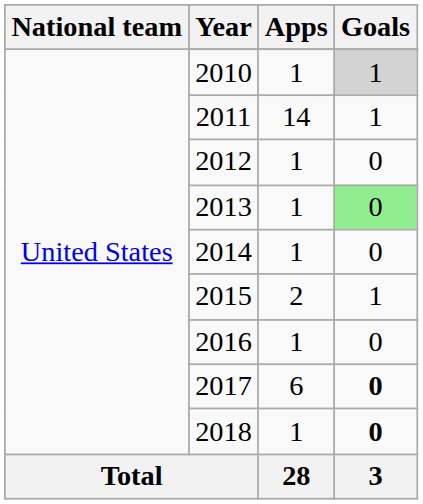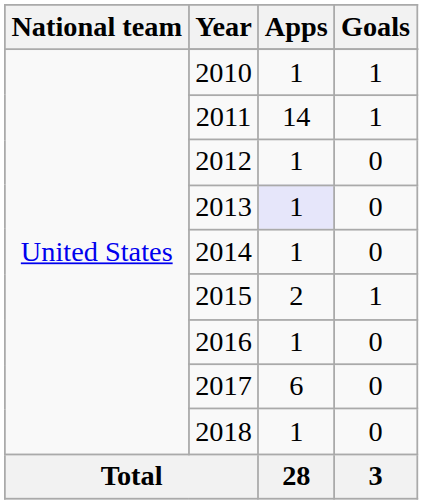(376, 71) lightgrey background -> (376, 71) no background
(296, 206) no background -> (296, 206) lavender background
(376, 206) lightgreen background -> (376, 206) no background
(376, 386) bold -> (376, 386) normal
(376, 431) bold -> (376, 431) normal
